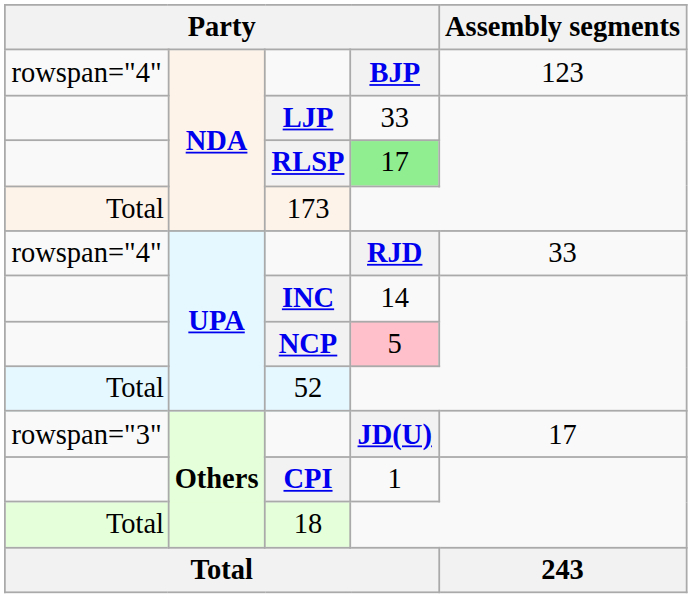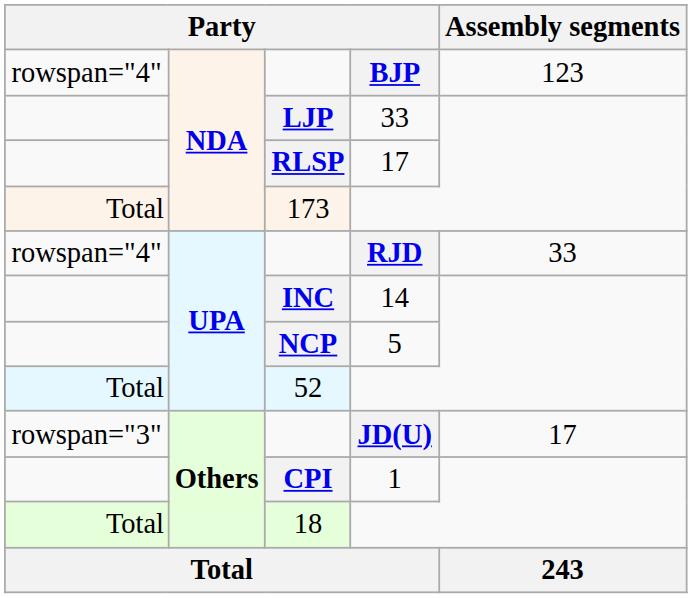(395, 162) lightgreen background -> (395, 162) no background
(395, 343) pink background -> (395, 343) no background
